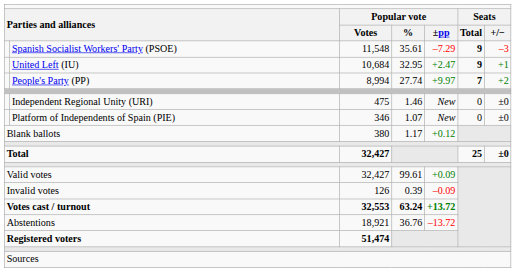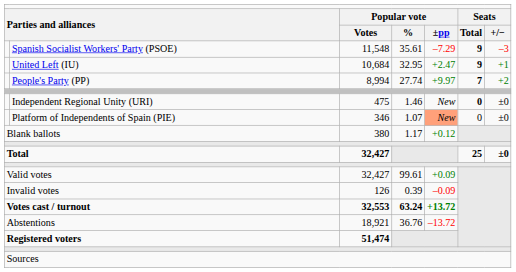(480, 101) normal -> (480, 101) bold
(446, 117) no background -> (446, 117) lightsalmon background
